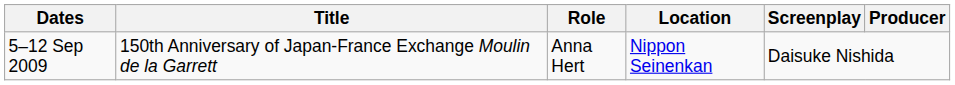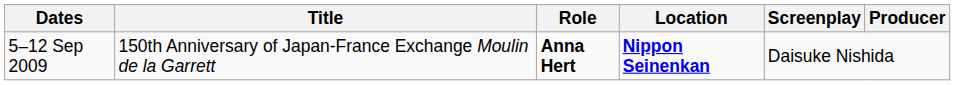(572, 55) normal -> (562, 55) bold
(671, 55) normal -> (666, 55) bold
